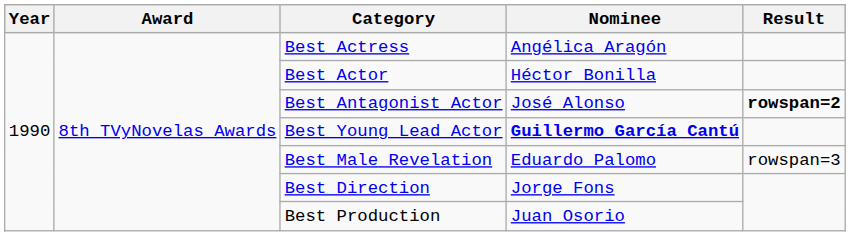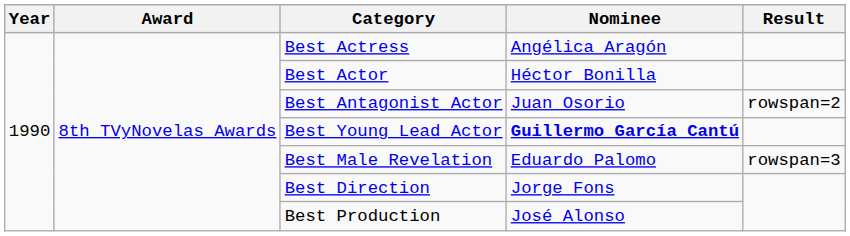(568, 103) José Alonso -> (568, 103) Juan Osorio
(794, 103) bold -> (794, 103) normal
(568, 216) Juan Osorio -> (568, 216) José Alonso
